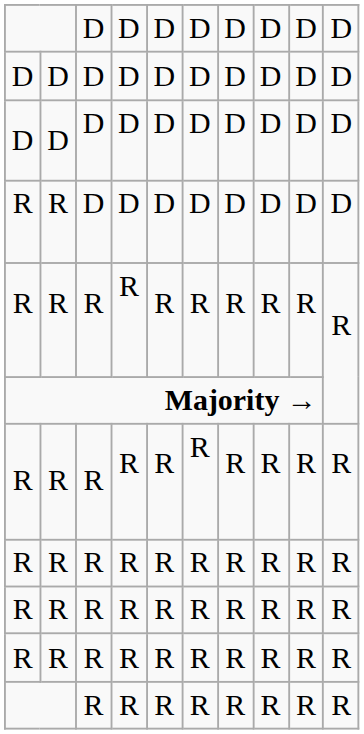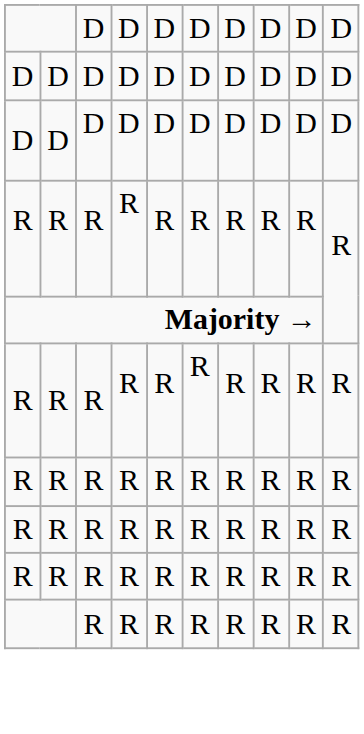- row: (23, 204)
